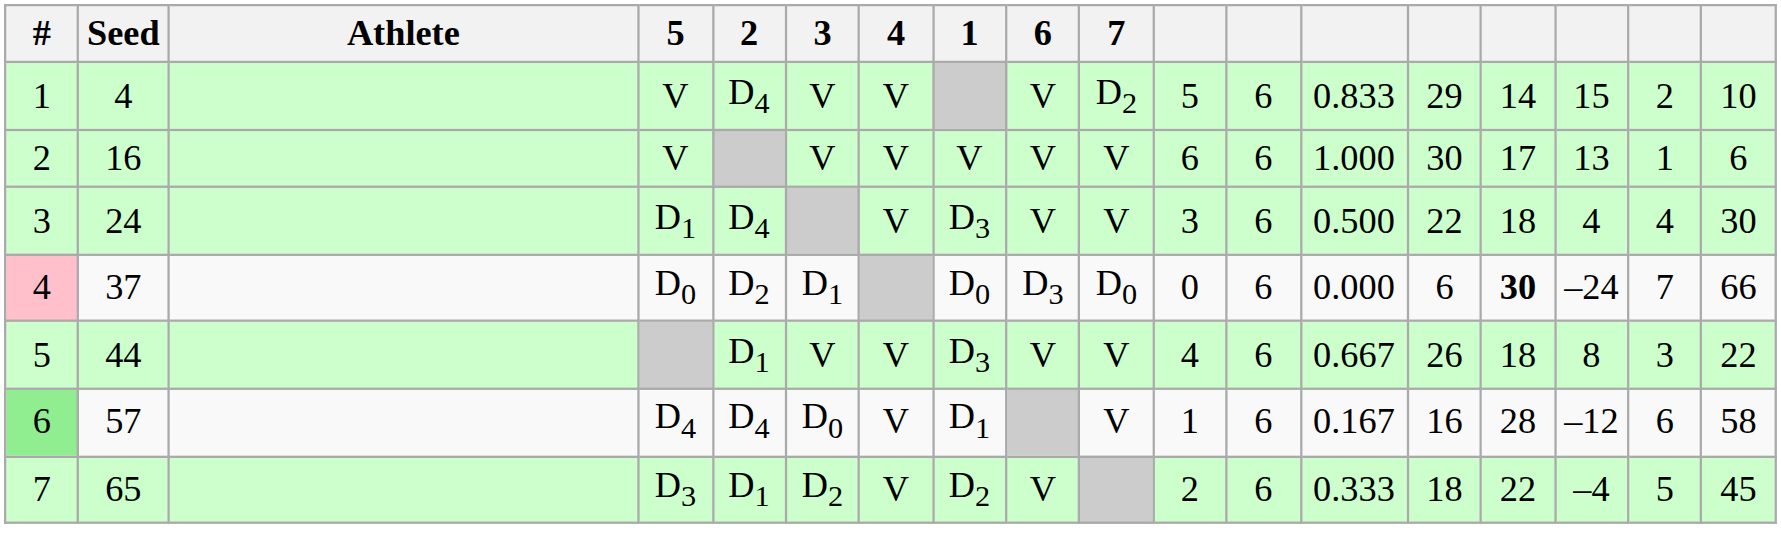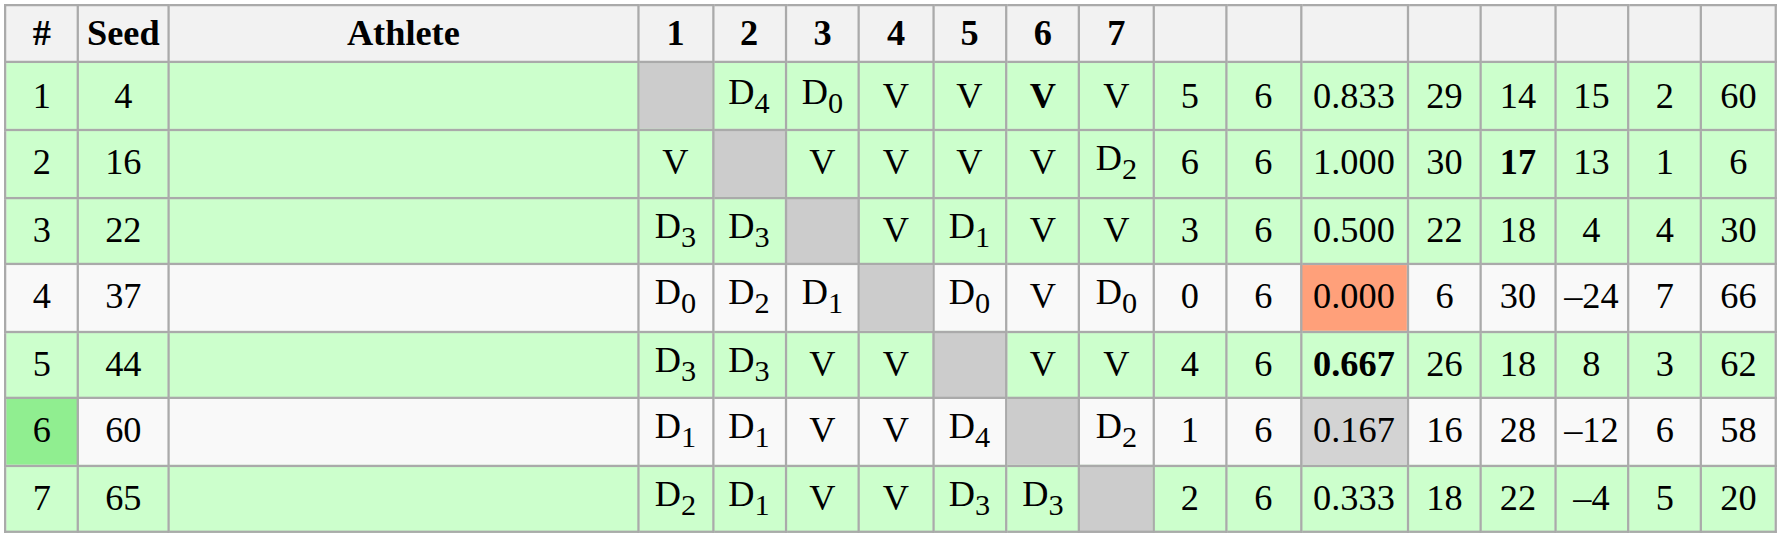columns swapped: (969, 33) <-> (675, 33)
(822, 95) V -> (822, 95) D0
(1043, 95) normal -> (1043, 95) bold
(1116, 95) D2 -> (1116, 95) V
(1738, 95) 10 -> (1738, 95) 60
(1116, 158) V -> (1116, 162) D2
(1518, 158) normal -> (1518, 162) bold
(123, 220) 24 -> (123, 229) 22
(749, 220) D4 -> (749, 229) D3
(42, 287) pink background -> (42, 296) no background
(1043, 287) D3 -> (1043, 296) V
(1354, 287) no background -> (1354, 296) lightsalmon background
(1518, 287) bold -> (1518, 296) normal
(749, 354) D1 -> (749, 364) D3
(1354, 354) normal -> (1354, 364) bold
(1738, 354) 22 -> (1738, 364) 62
(123, 421) 57 -> (123, 431) 60
(749, 421) D4 -> (749, 431) D1
(822, 421) D0 -> (822, 431) V
(1116, 421) V -> (1116, 431) D2
(1354, 421) no background -> (1354, 431) lightgrey background
(822, 488) D2 -> (822, 498) V
(1043, 488) V -> (1043, 498) D3
(1738, 488) 45 -> (1738, 498) 20
